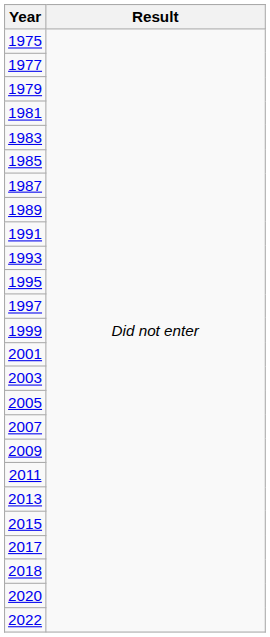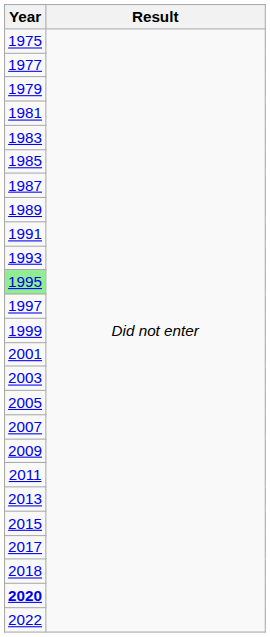(25, 282) no background -> (25, 282) lightgreen background
(25, 596) normal -> (25, 596) bold
